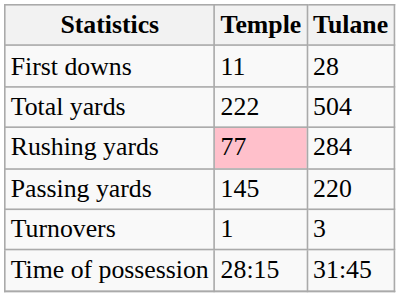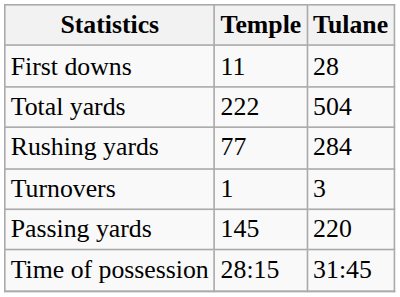(234, 147) pink background -> (234, 147) no background
rows swapped: (81, 188) <-> (63, 229)
